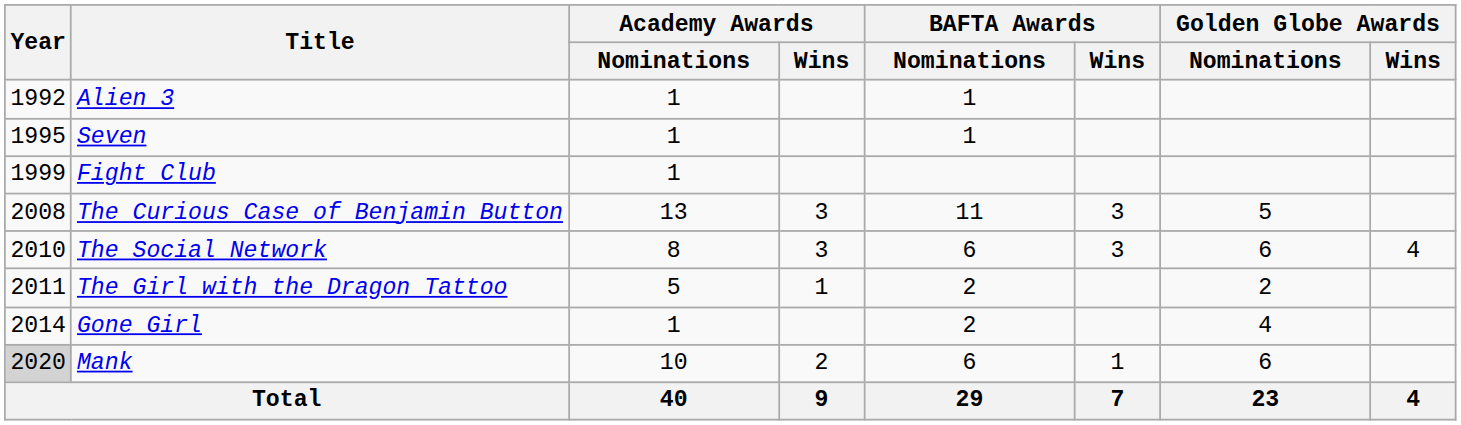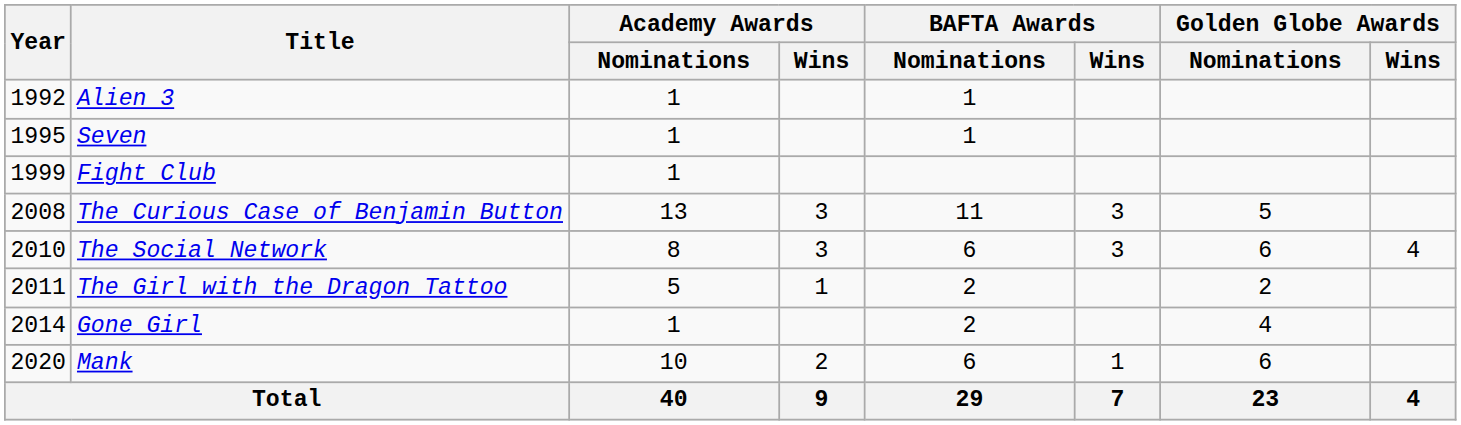(38, 363) lightgrey background -> (38, 363) no background
